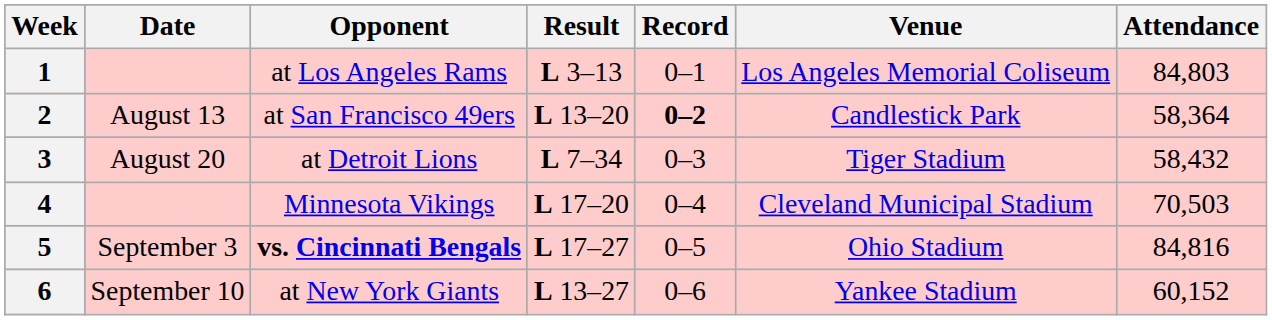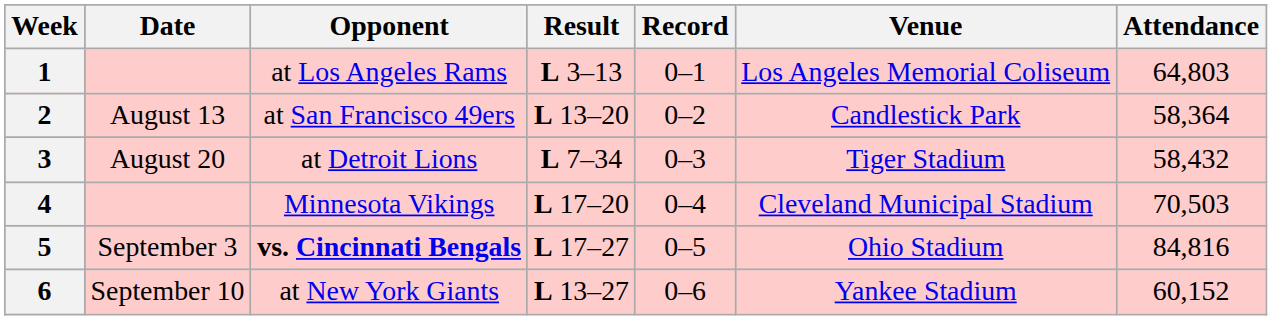(1191, 70) 84,803 -> (1191, 70) 64,803
(685, 114) bold -> (685, 114) normal
